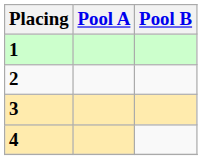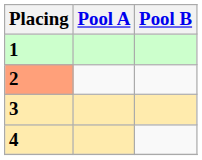(14, 79) no background -> (14, 79) lightsalmon background
